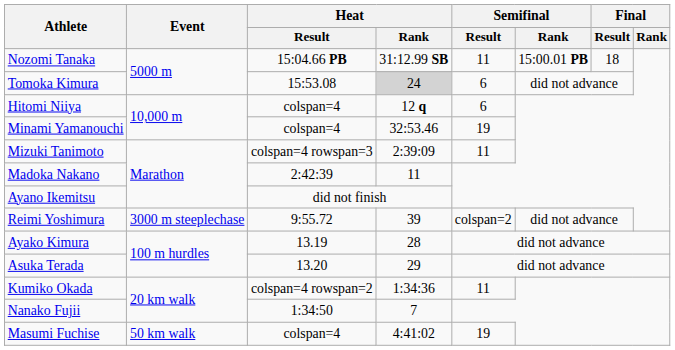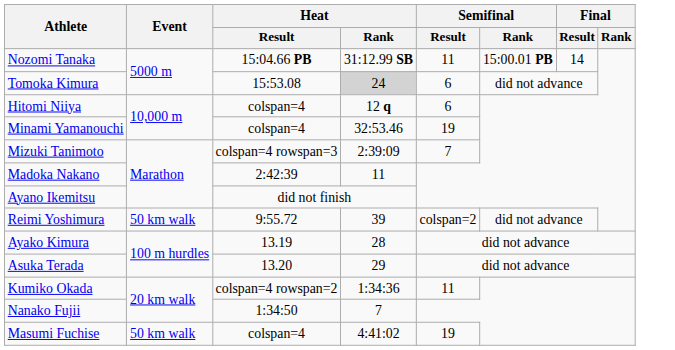(612, 60) 18 -> (577, 60) 14
(483, 151) 11 -> (448, 151) 7
(187, 220) 3000 m steeplechase -> (163, 220) 50 km walk
